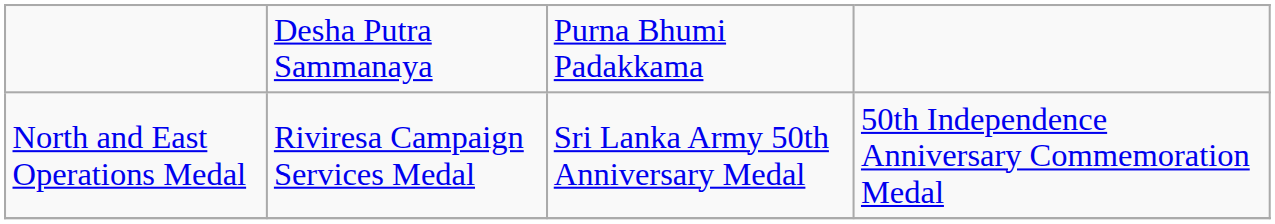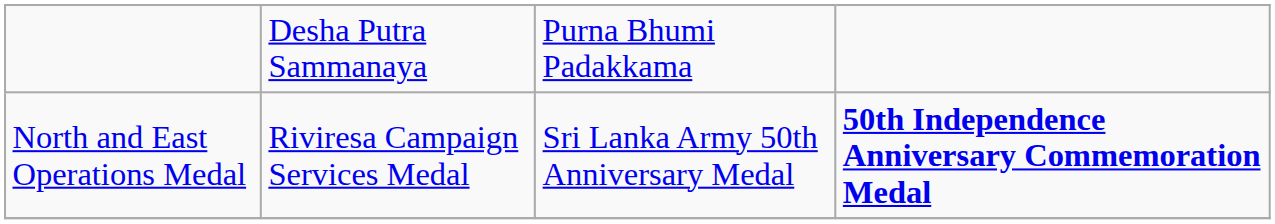(1055, 154) normal -> (1052, 154) bold
